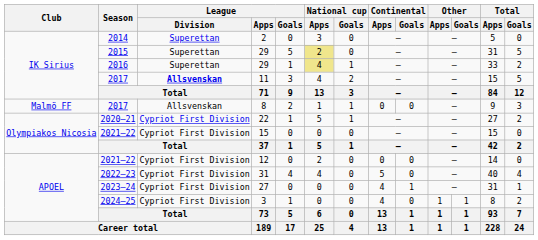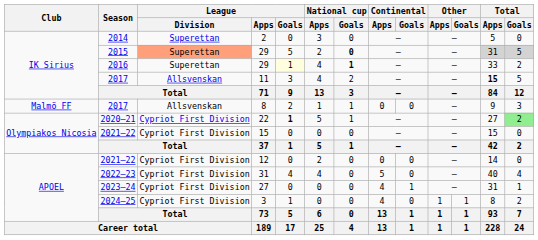(195, 52) no background -> (195, 52) lightsalmon background
(319, 52) khaki background -> (319, 52) no background
(351, 52) normal -> (351, 52) bold
(493, 52) no background -> (493, 52) lightgrey background
(519, 52) no background -> (519, 52) lightgrey background
(290, 65) no background -> (290, 65) lightyellow background
(319, 65) khaki background -> (319, 65) no background
(351, 65) normal -> (351, 65) bold
(195, 79) bold -> (195, 79) normal
(493, 79) normal -> (493, 79) bold
(290, 120) normal -> (290, 120) bold
(519, 120) no background -> (519, 120) lightgreen background
